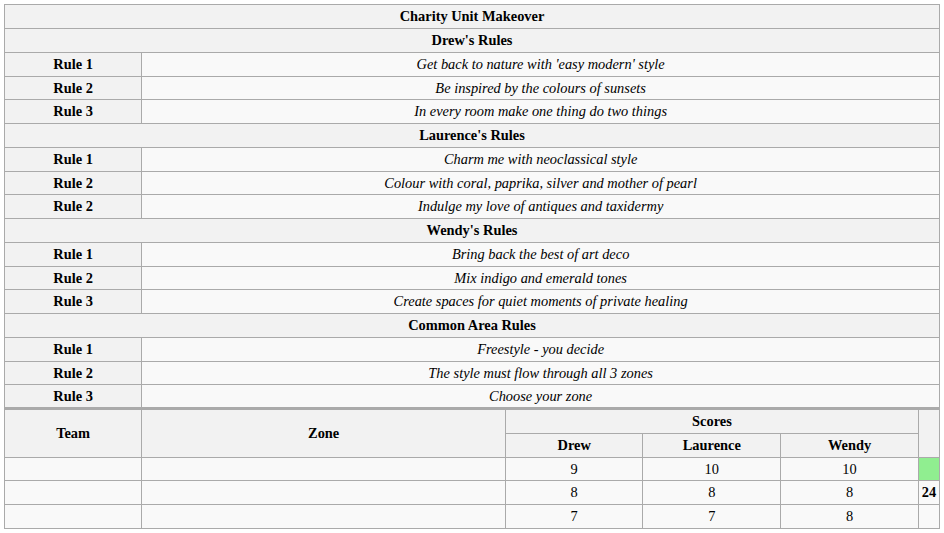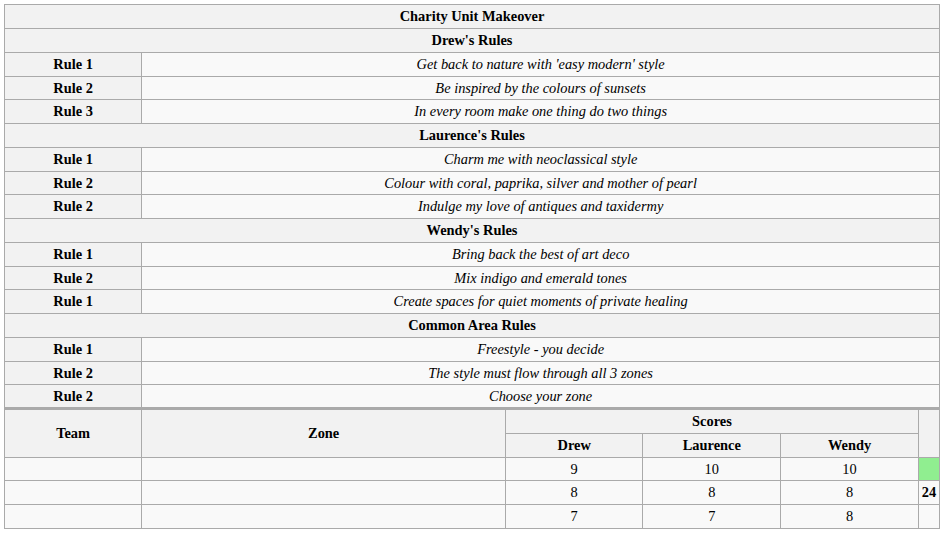(73, 301) Rule 3 -> (73, 301) Rule 1
(73, 396) Rule 3 -> (73, 396) Rule 2
